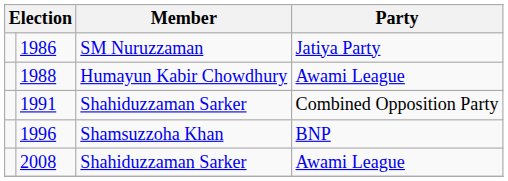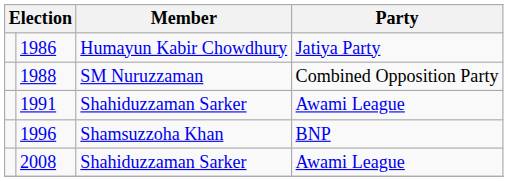(142, 47) SM Nuruzzaman -> (184, 47) Humayun Kabir Chowdhury
(184, 76) Humayun Kabir Chowdhury -> (142, 76) SM Nuruzzaman
(350, 76) Awami League -> (397, 76) Combined Opposition Party
(397, 104) Combined Opposition Party -> (350, 104) Awami League
